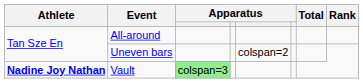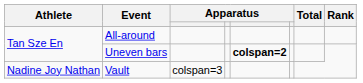(263, 53) normal -> (260, 53) bold
(56, 70) bold -> (53, 70) normal
(203, 70) lightgreen background -> (197, 70) no background
